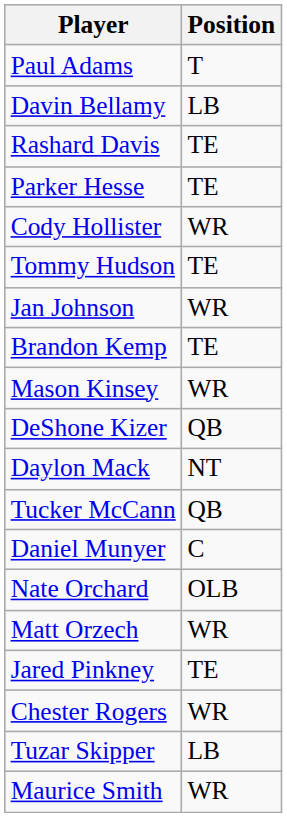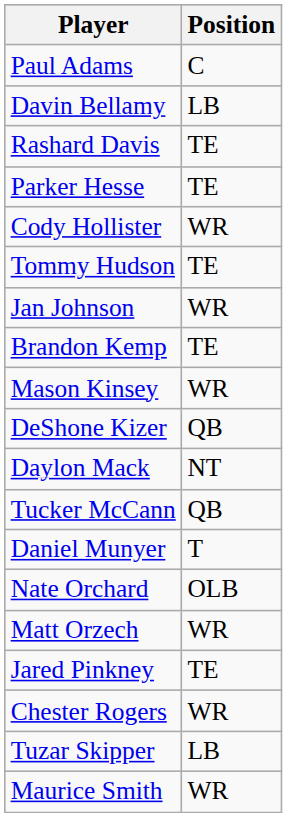(195, 65) T -> (196, 65) C
(196, 549) C -> (195, 549) T
